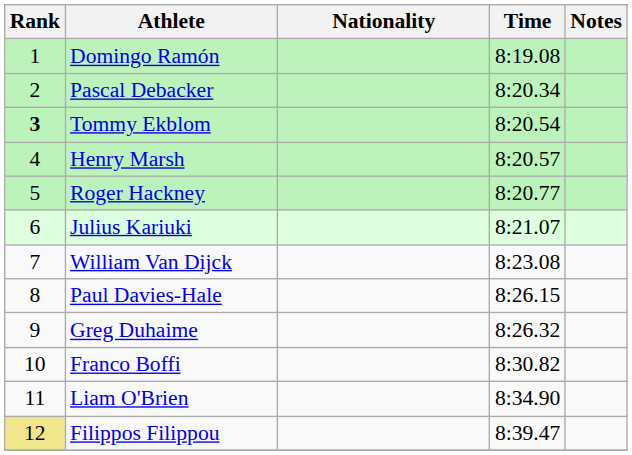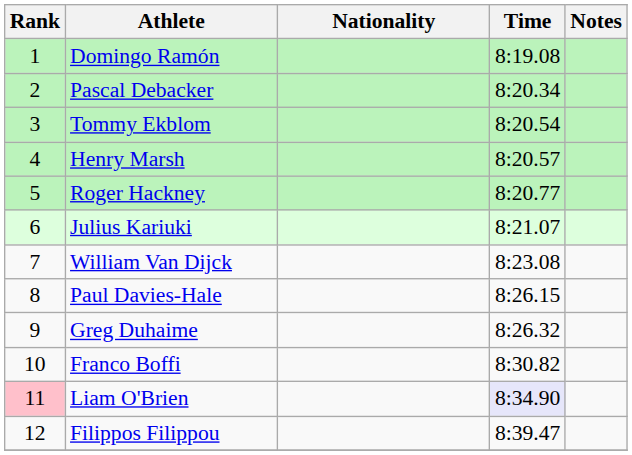(35, 124) bold -> (35, 124) normal
(35, 398) no background -> (35, 398) pink background
(528, 398) no background -> (528, 398) lavender background
(35, 432) khaki background -> (35, 432) no background
